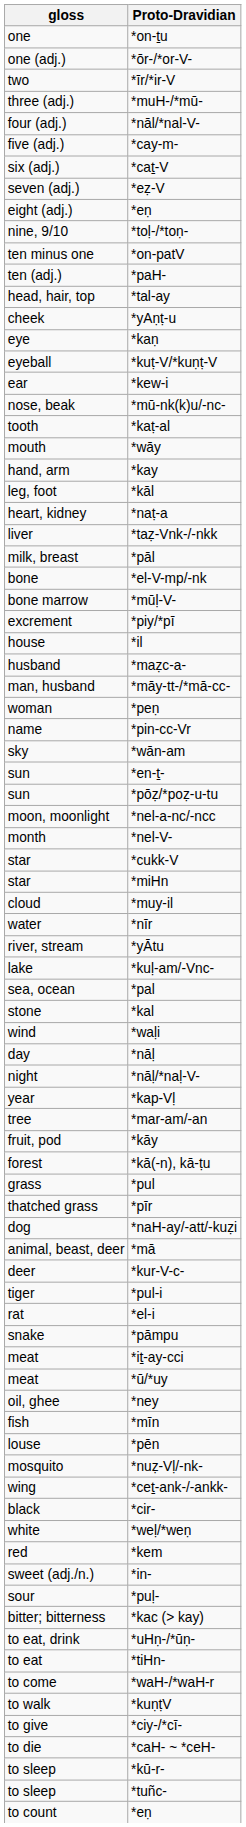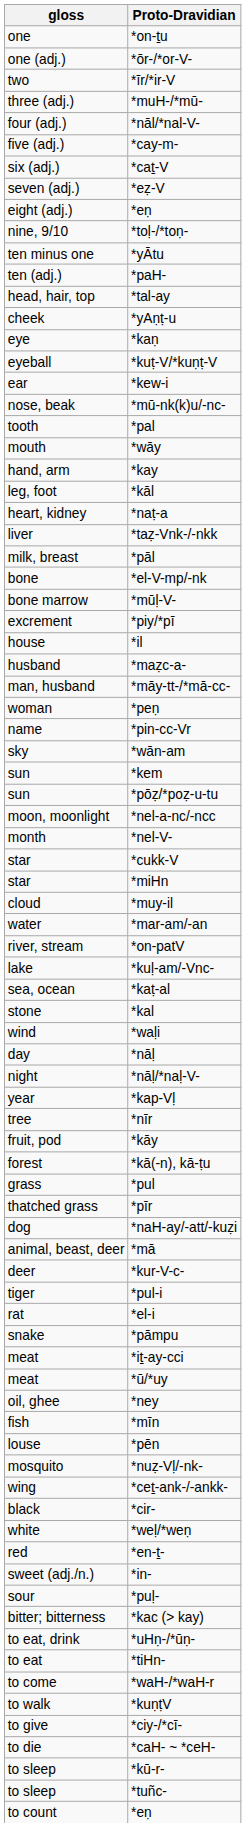(158, 253) *on-patV -> (147, 253) *yĀtu
(150, 426) *kaṭ-al -> (143, 426) *pal
(148, 773) *en-ṯ- -> (147, 773) *kem
(142, 924) *nīr -> (169, 924) *mar-am/-an
(147, 946) *yĀtu -> (158, 946) *on-patV
(143, 989) *pal -> (150, 989) *kaṭ-al
(169, 1119) *mar-am/-an -> (142, 1119) *nīr
(147, 1552) *kem -> (148, 1552) *en-ṯ-
